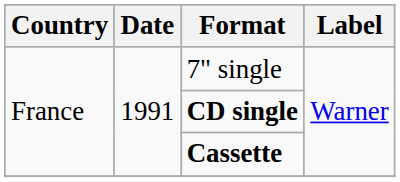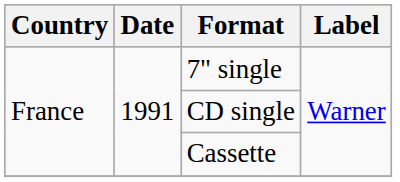(242, 111) bold -> (241, 111) normal
(234, 153) bold -> (231, 153) normal
